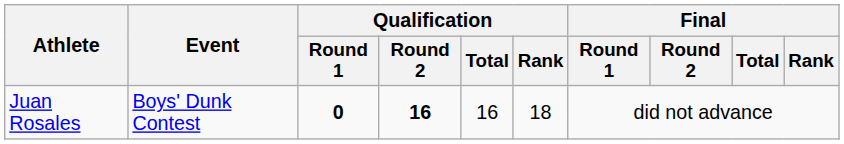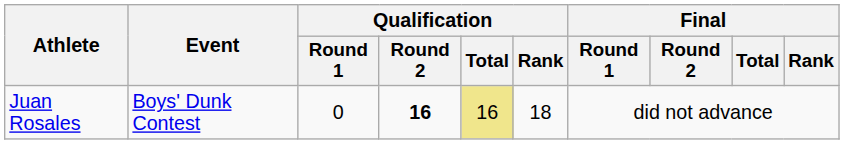(338, 113) bold -> (338, 113) normal
(487, 113) no background -> (487, 113) khaki background
